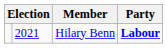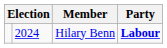(27, 33) 2021 -> (27, 33) 2024
